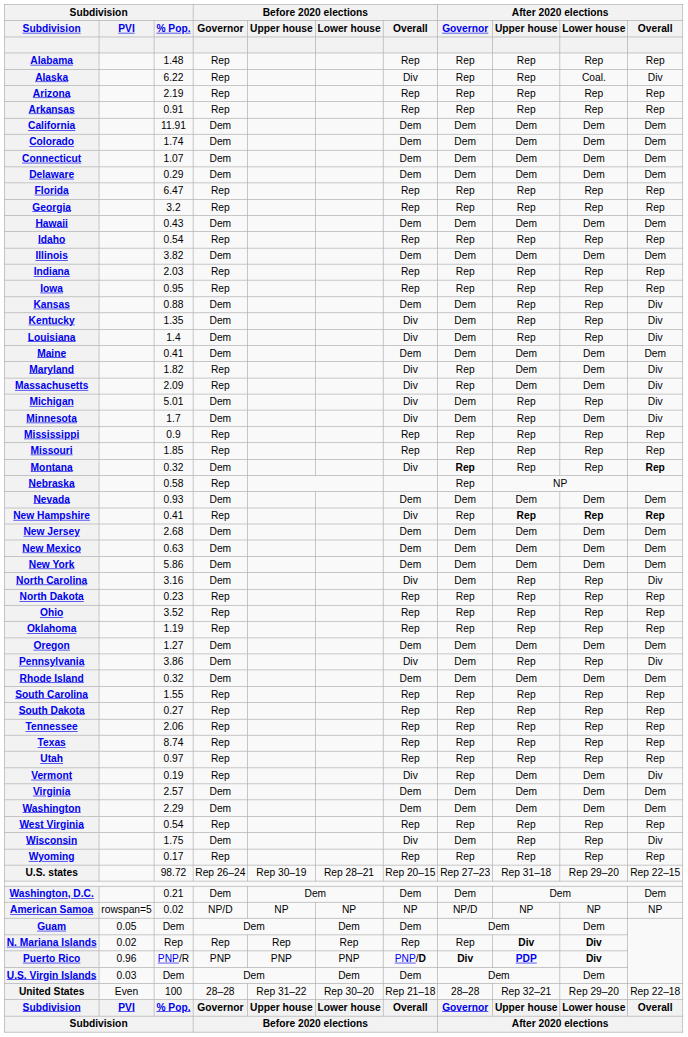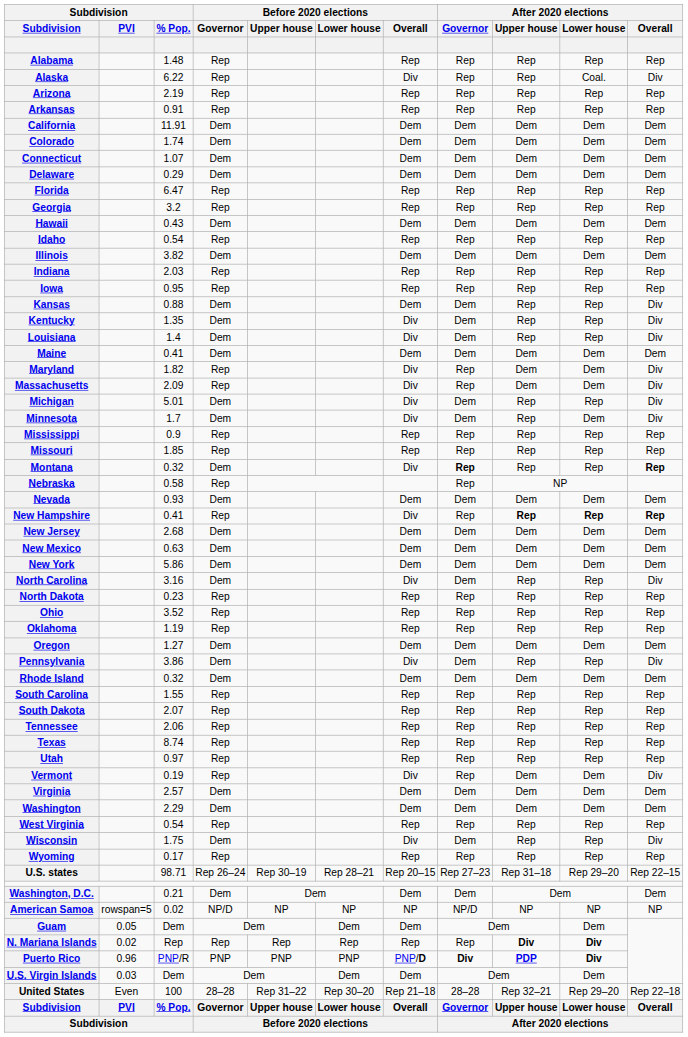(173, 710) 0.27 -> (173, 710) 2.07
(173, 873) 98.72 -> (173, 873) 98.71
